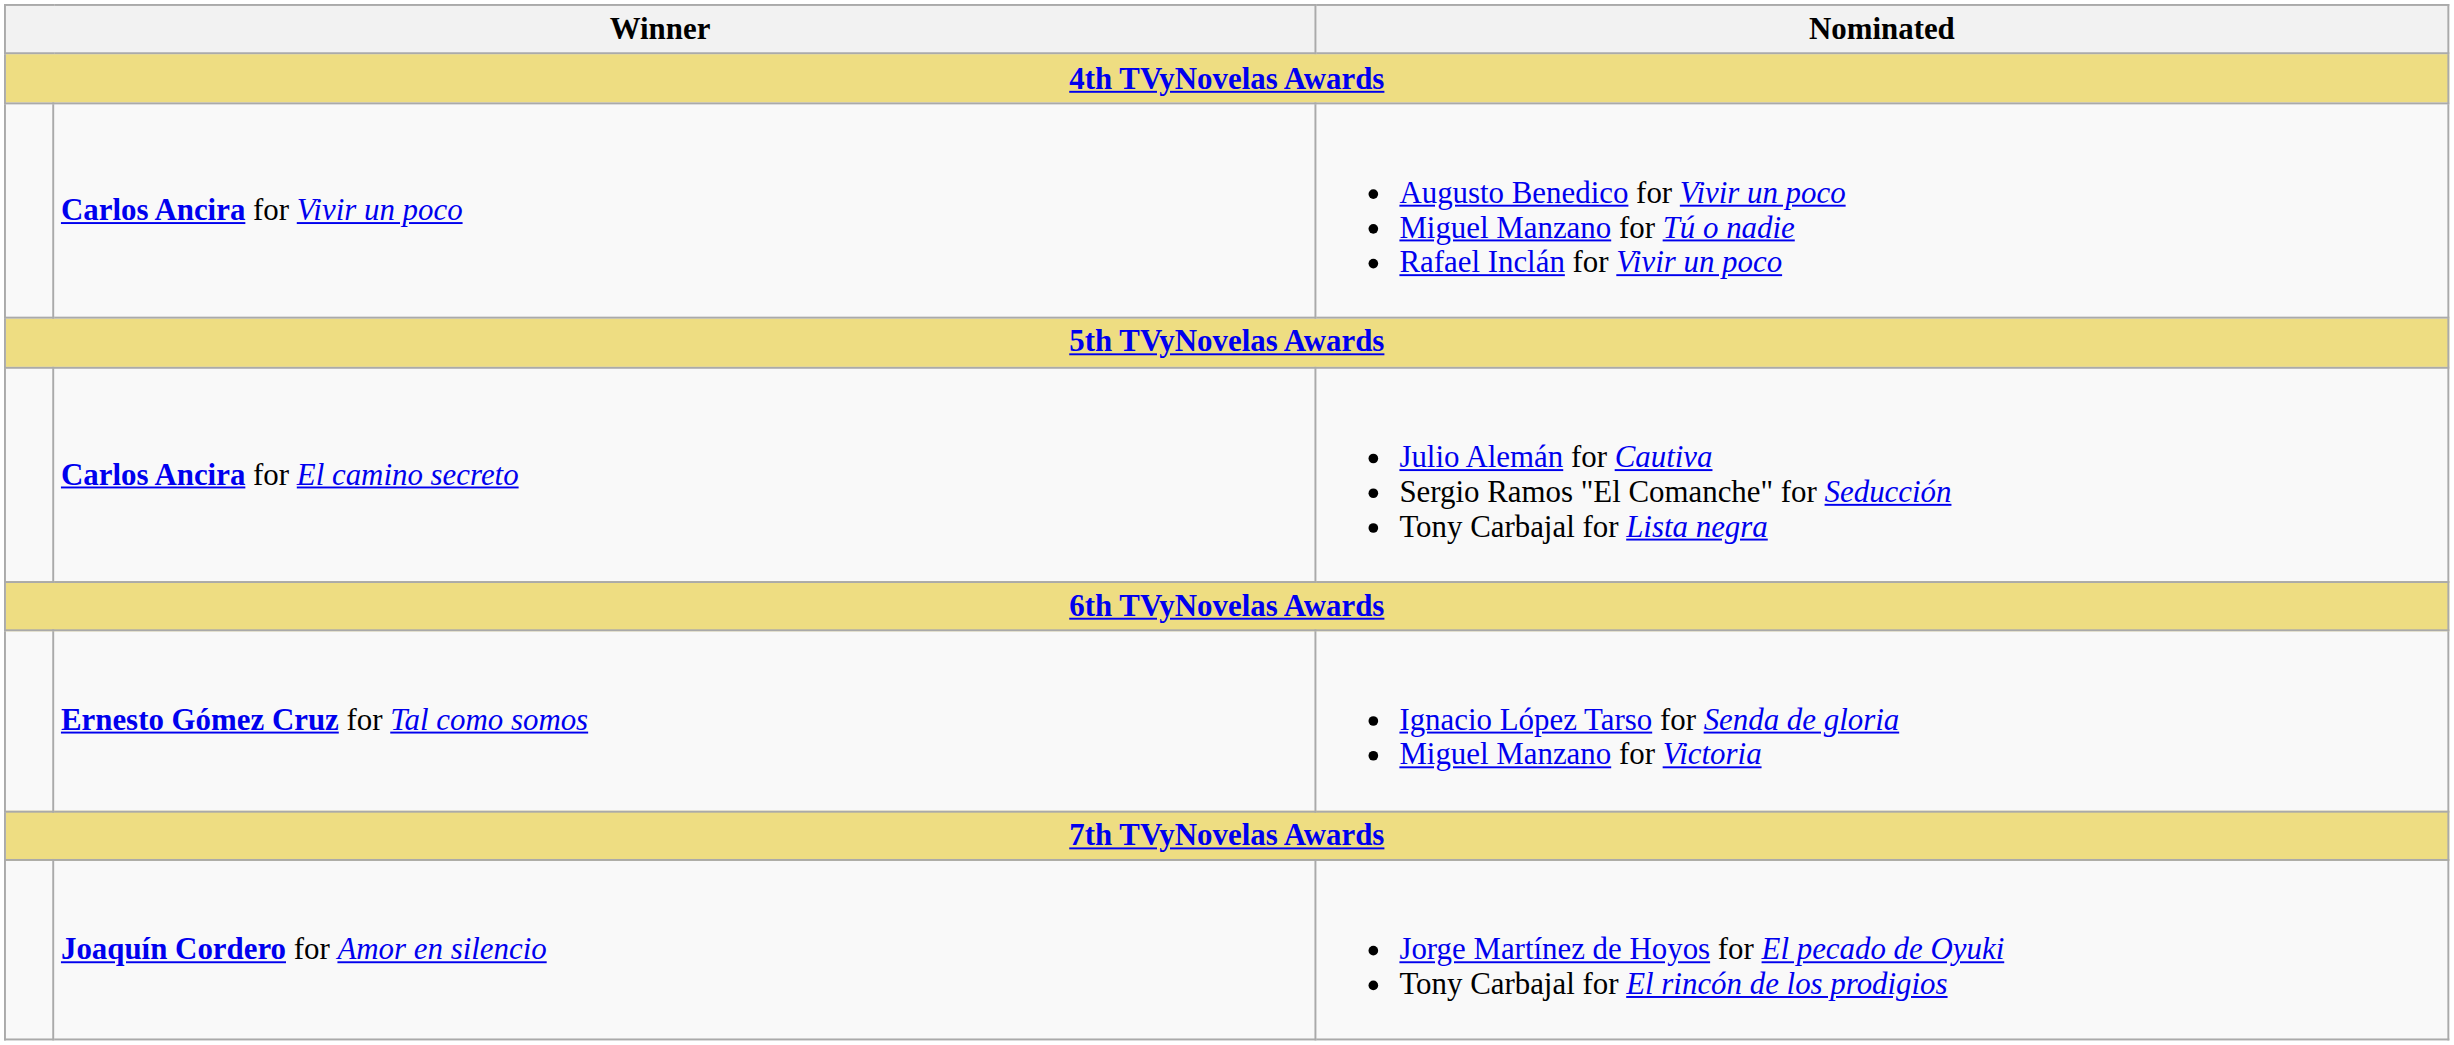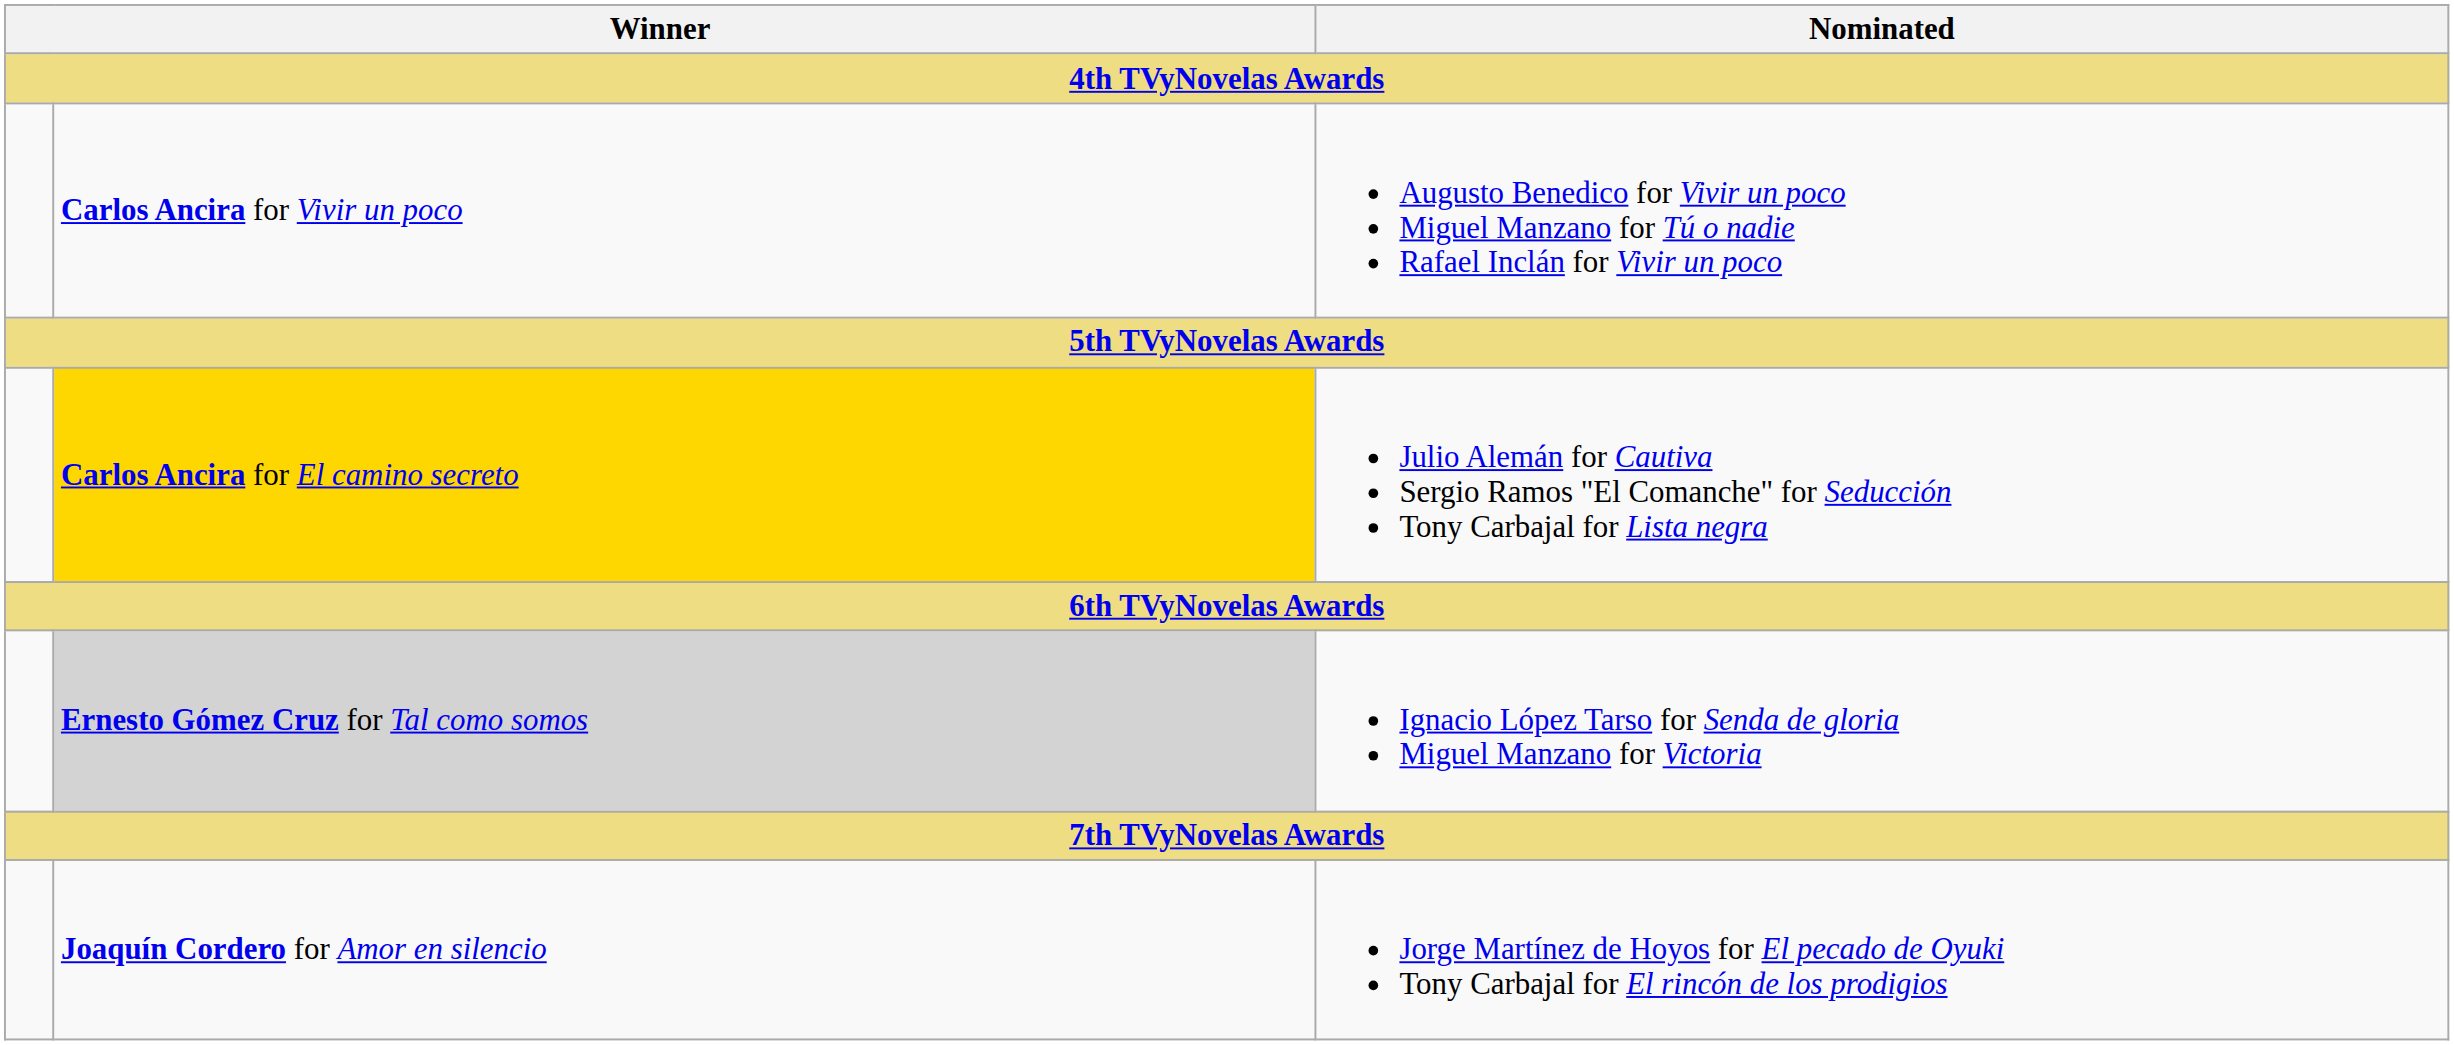(290, 473) no background -> (290, 473) gold background
(325, 720) no background -> (325, 720) lightgrey background
